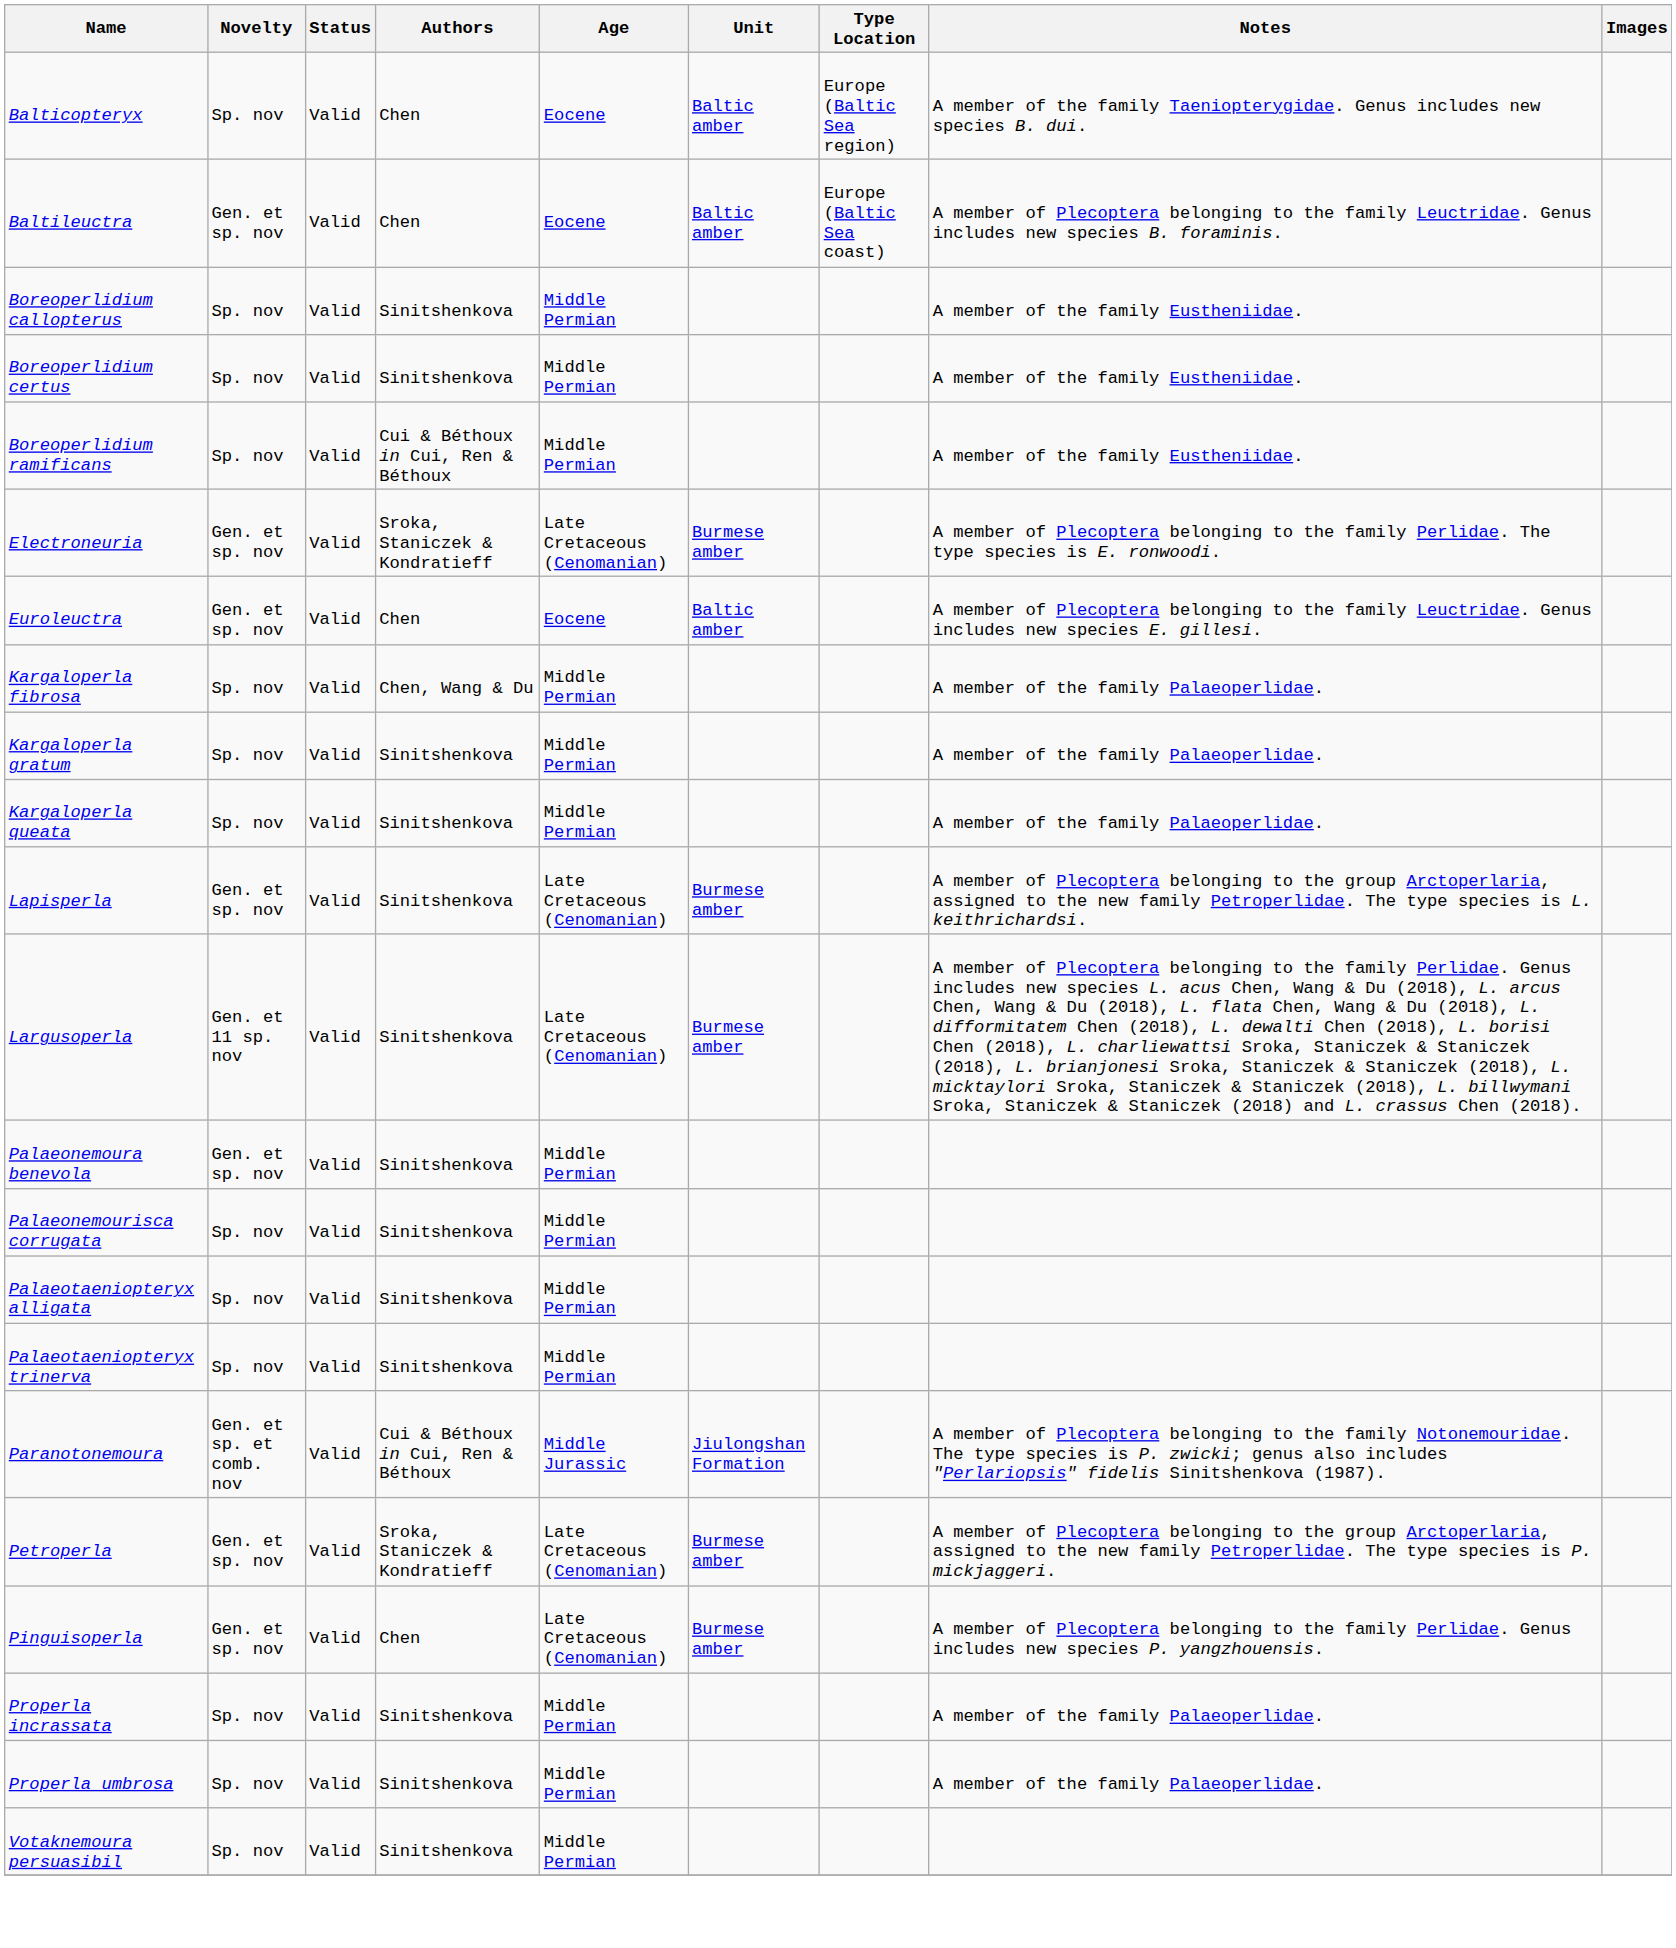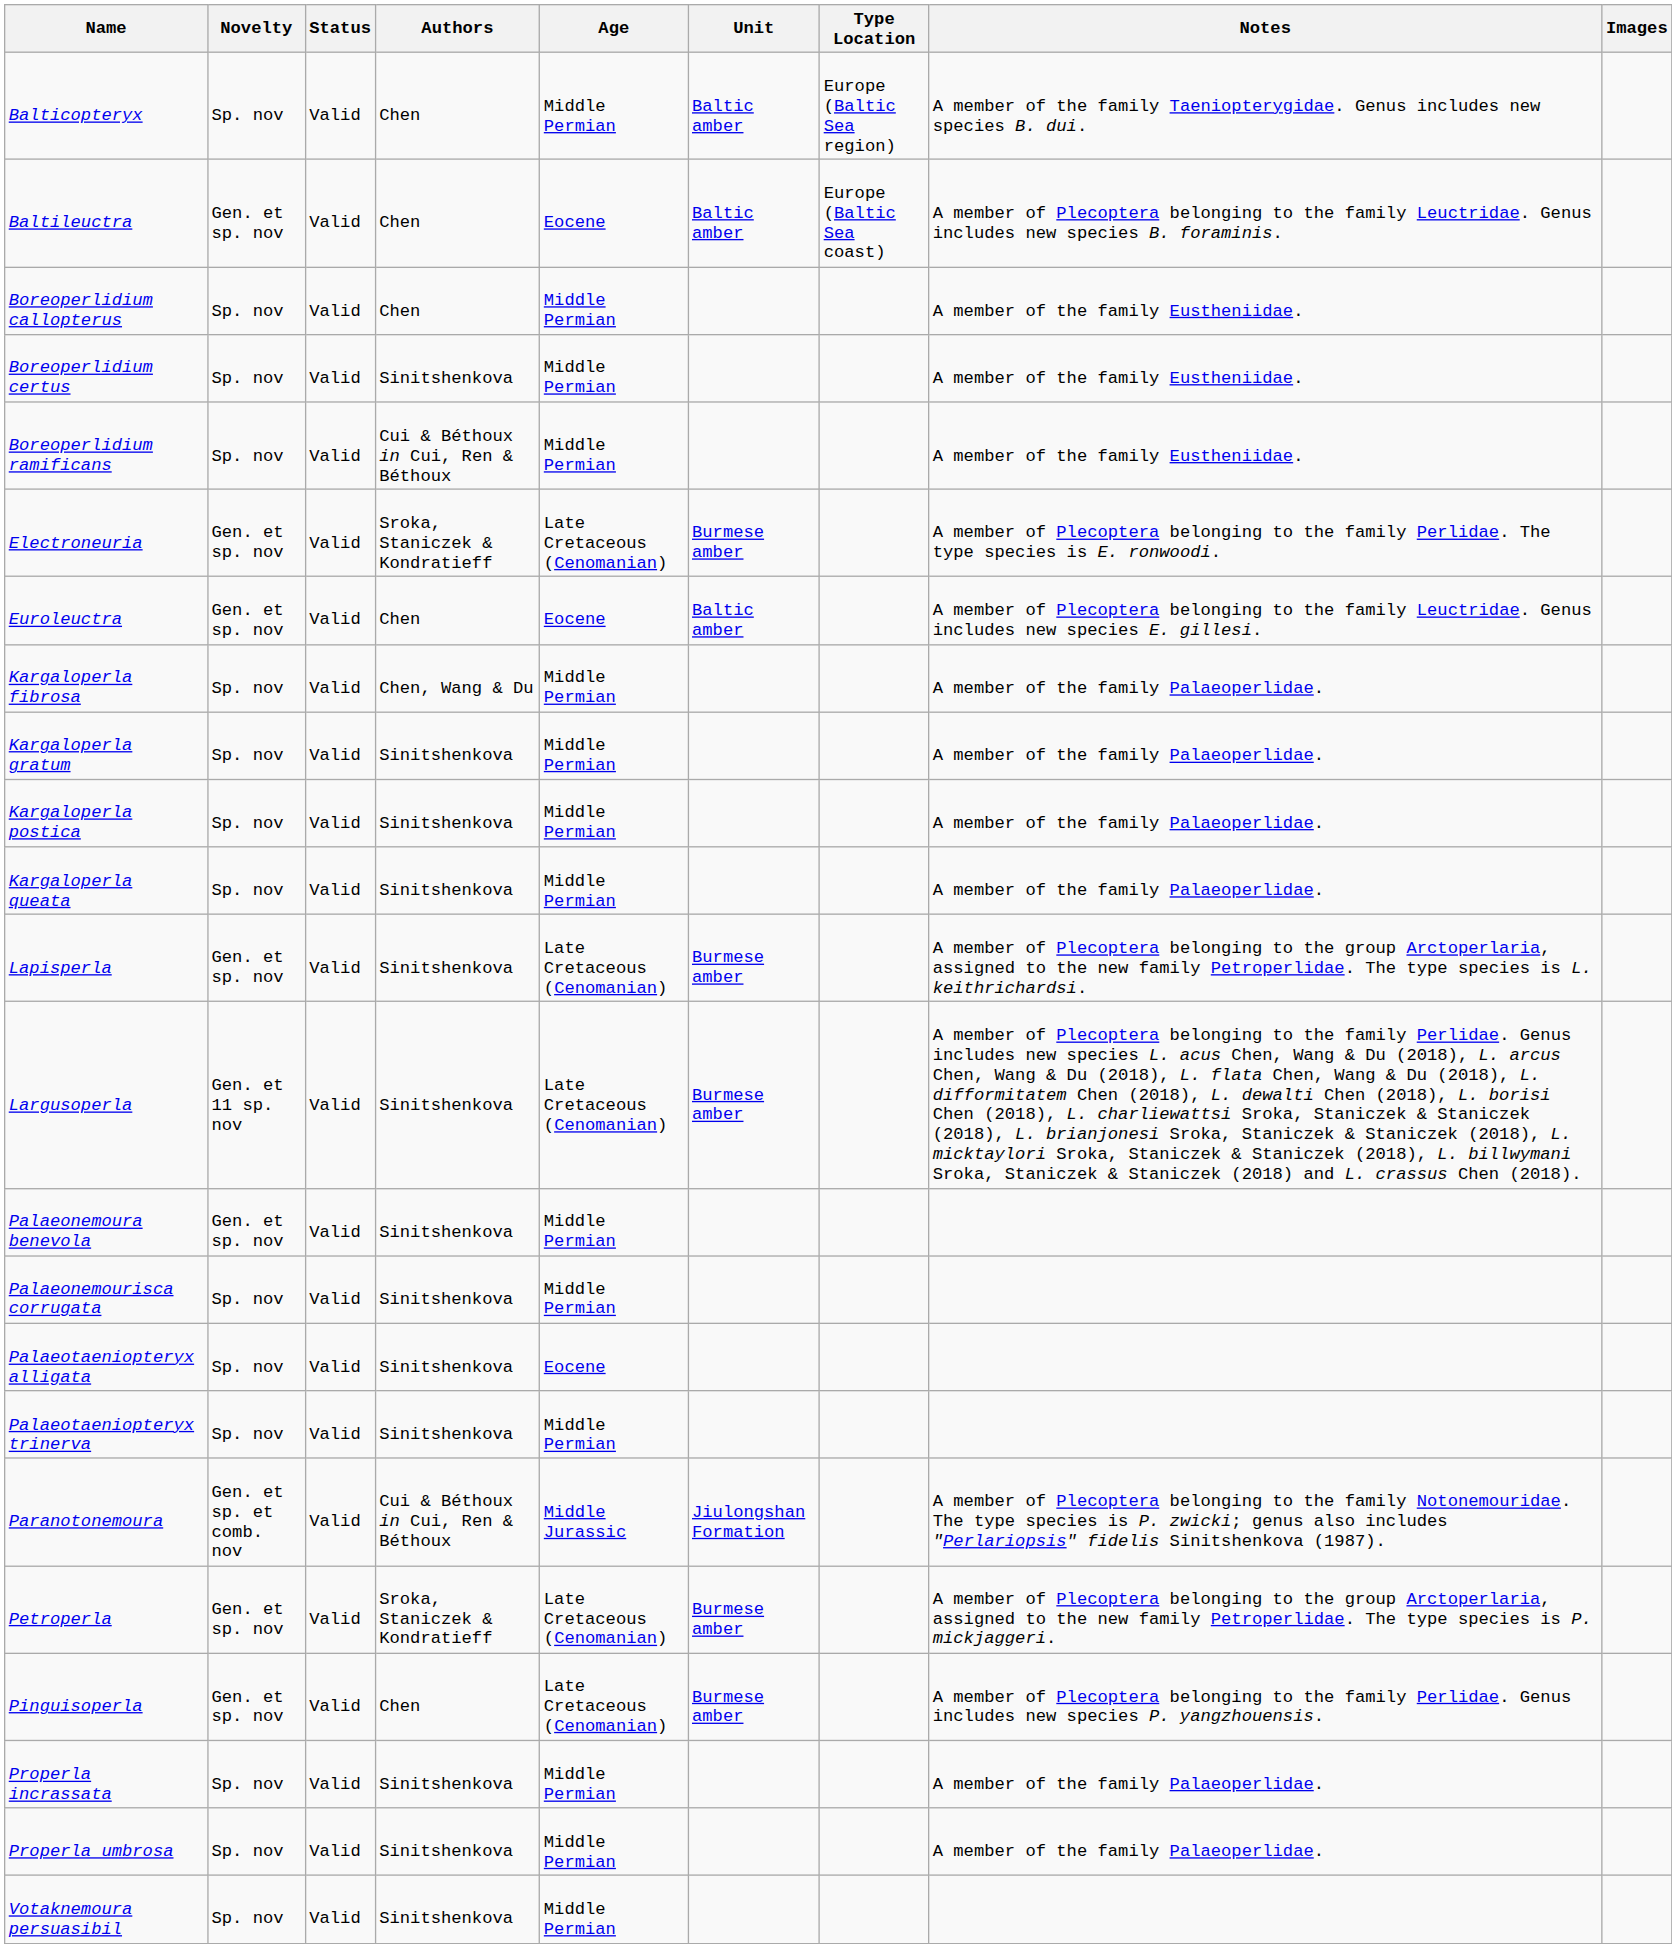(575, 116) Eocene -> (580, 116) Middle Permian
(446, 310) Sinitshenkova -> (400, 310) Chen
+ row: (71, 823)
(580, 1299) Middle Permian -> (575, 1367) Eocene
